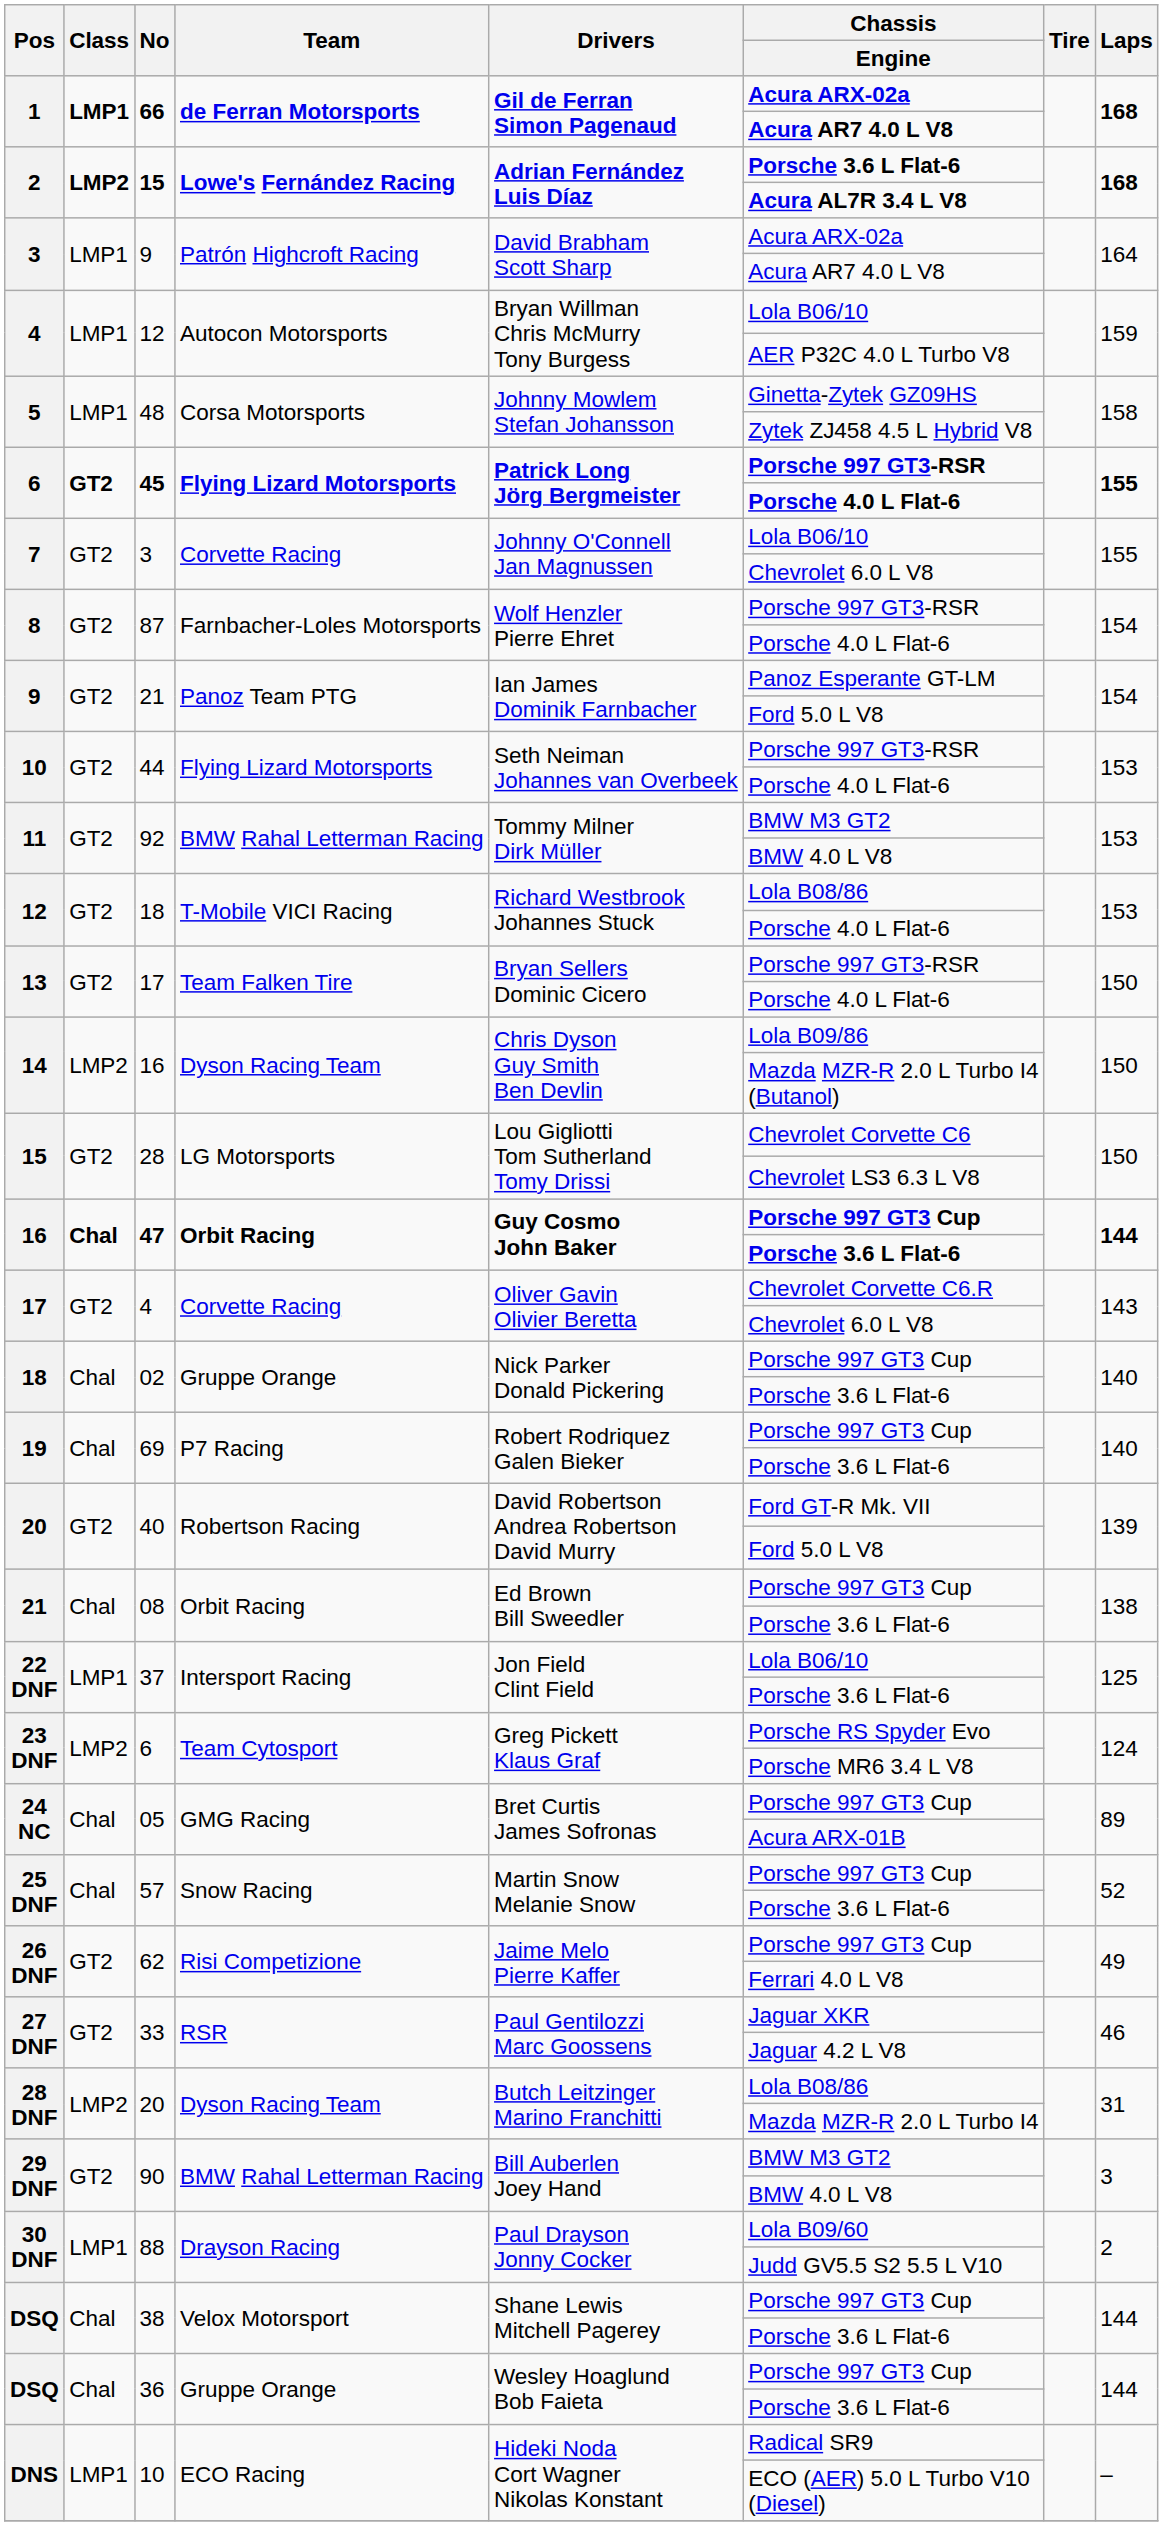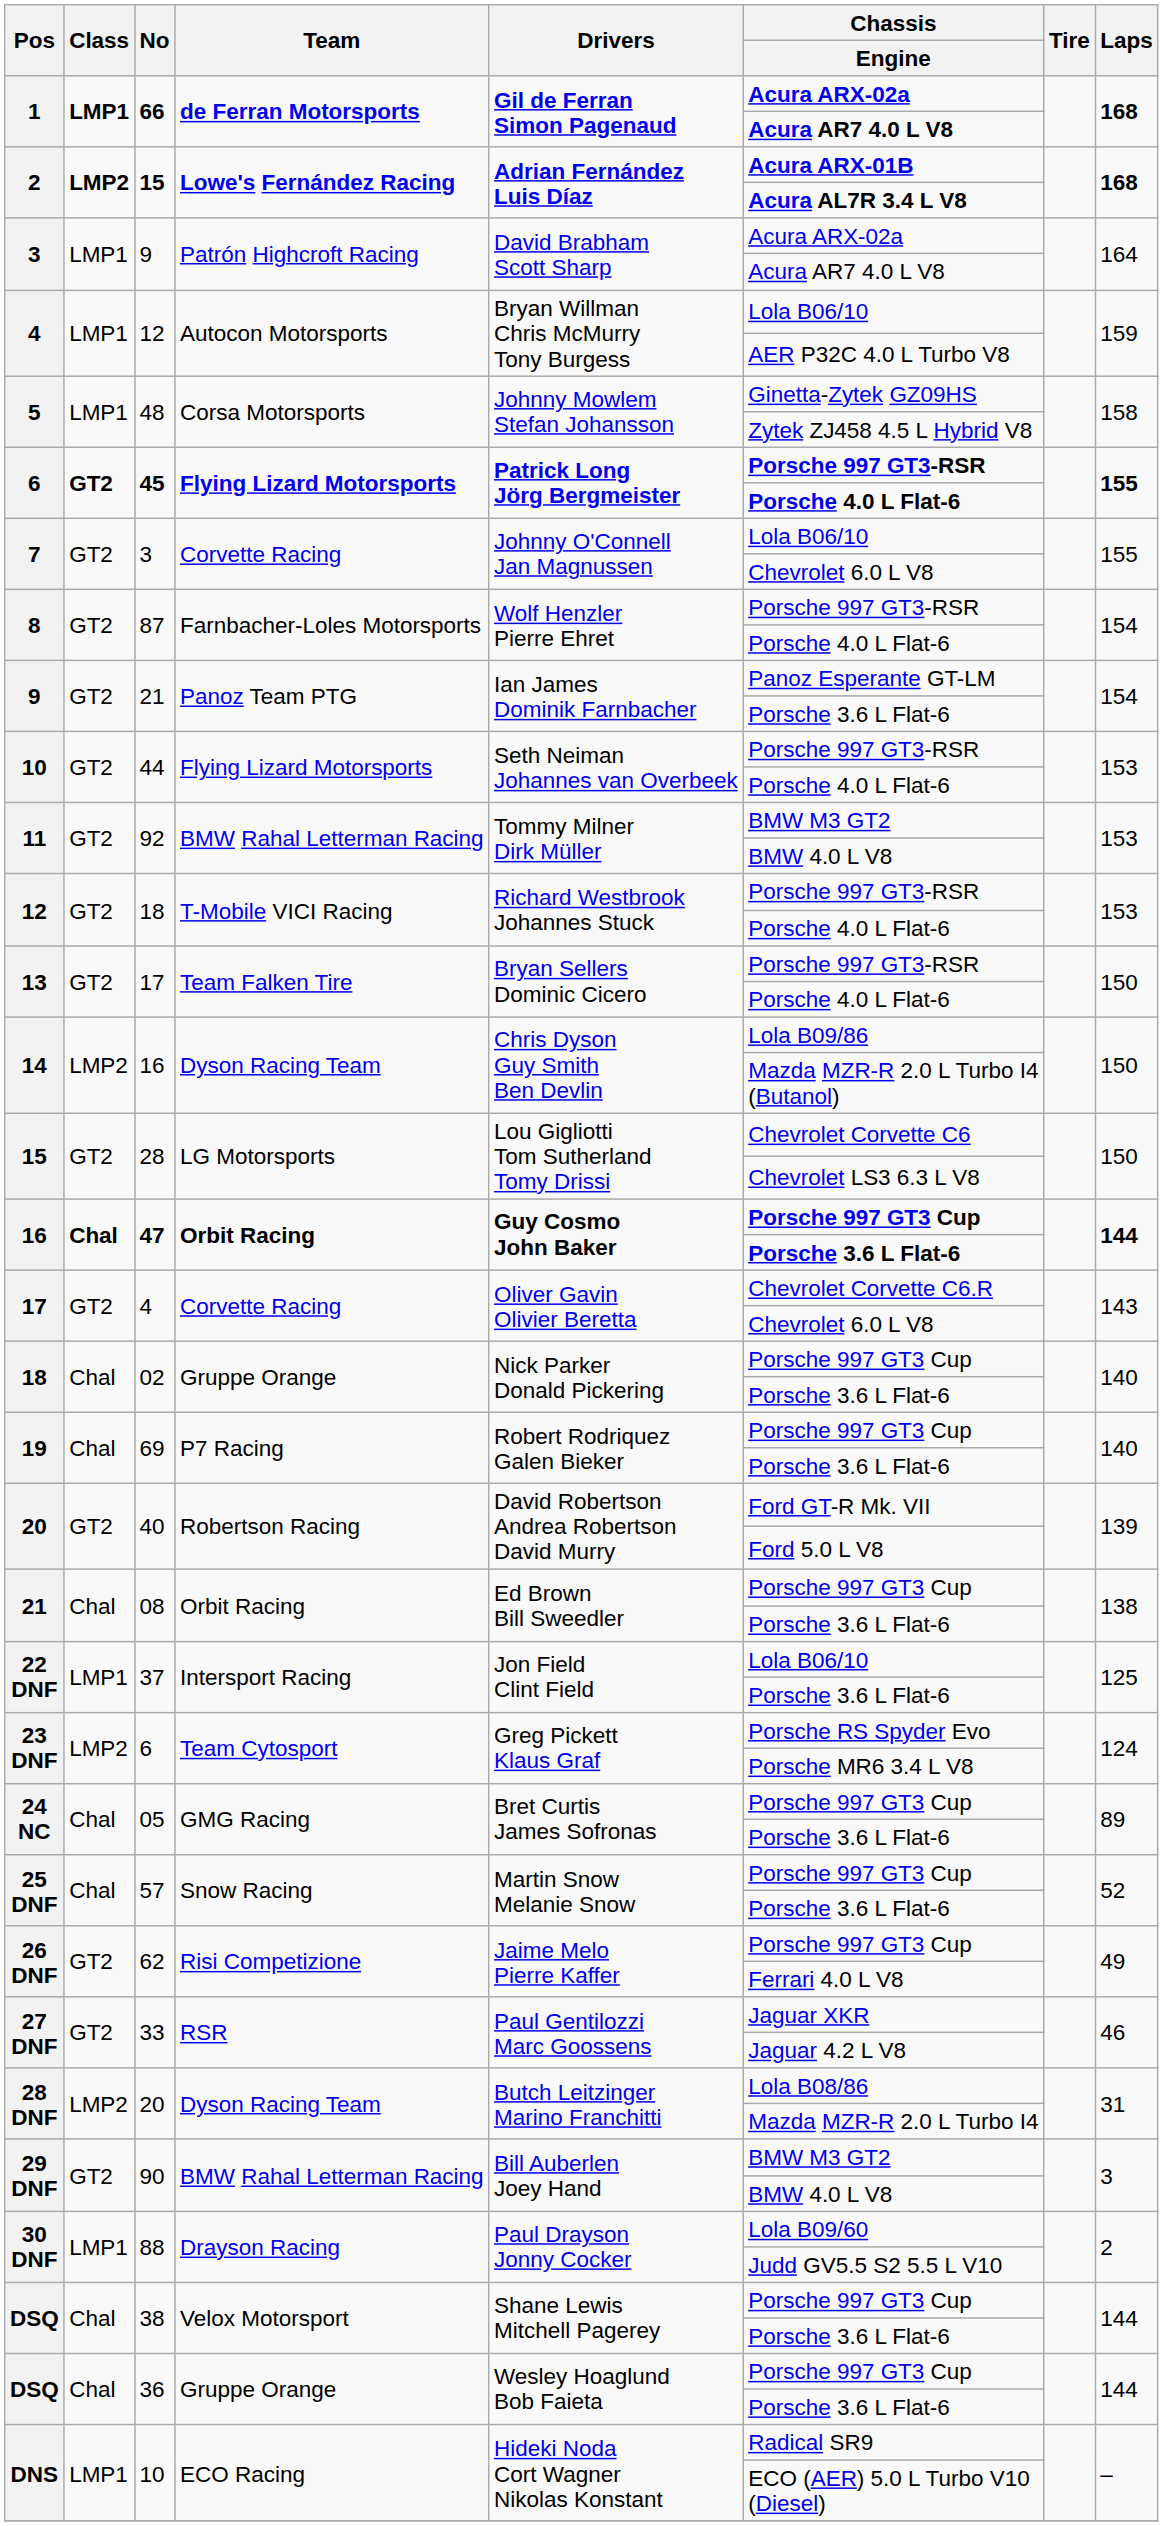(854, 165) Porsche 3.6 L Flat-6 -> (831, 165) Acura ARX-01B
(816, 714) Ford 5.0 L V8 -> (849, 714) Porsche 3.6 L Flat-6
(808, 892) Lola B08/86 -> (864, 892) Porsche 997 GT3-RSR
(827, 1837) Acura ARX-01B -> (849, 1837) Porsche 3.6 L Flat-6
